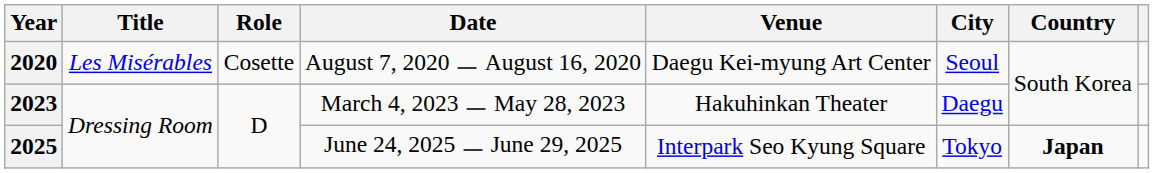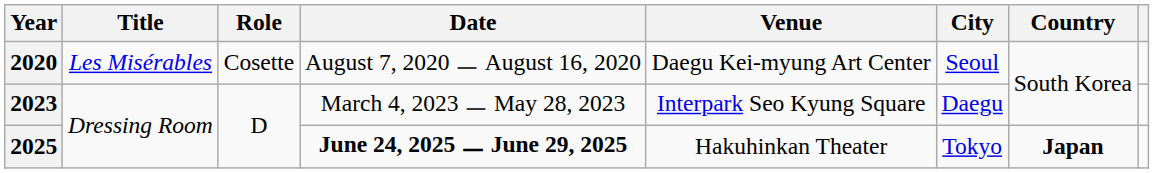(791, 104) Hakuhinkan Theater -> (791, 104) Interpark Seo Kyung Square
(473, 145) normal -> (473, 145) bold
(791, 146) Interpark Seo Kyung Square -> (791, 146) Hakuhinkan Theater
